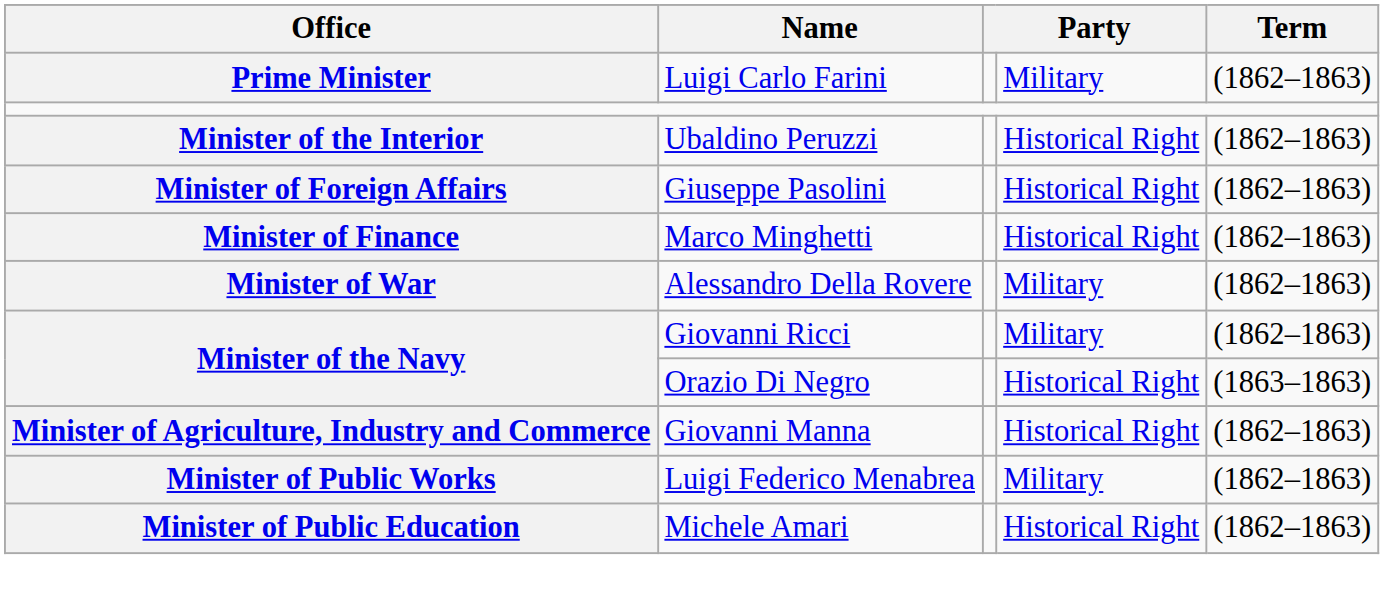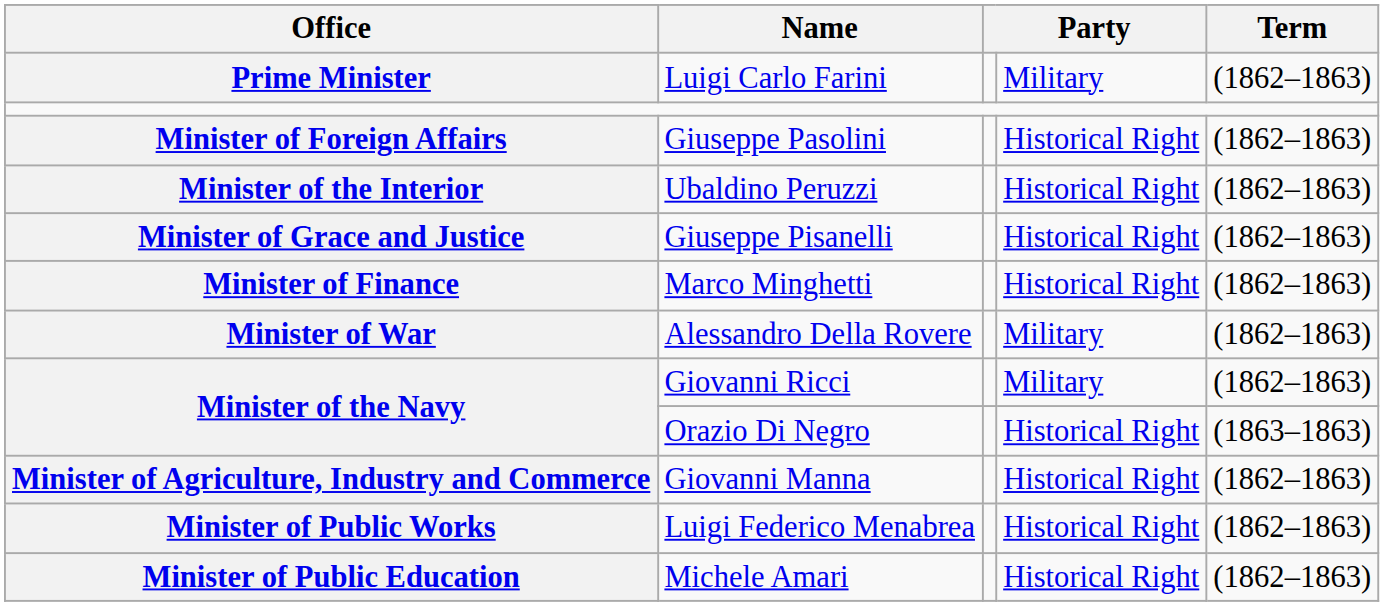rows swapped: (331, 139) <-> (331, 188)
+ row: (331, 236)
(1053, 479) Military -> (1101, 527) Historical Right
